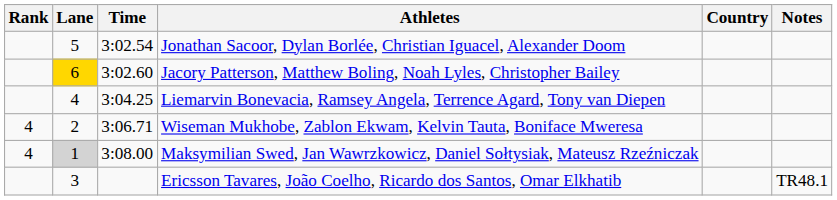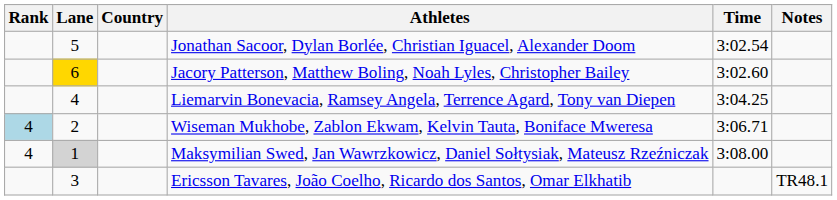columns swapped: (737, 18) <-> (127, 18)
(28, 126) no background -> (28, 126) lightblue background
